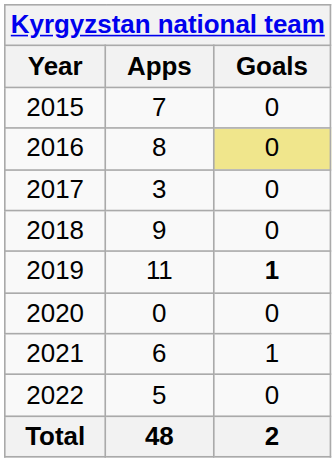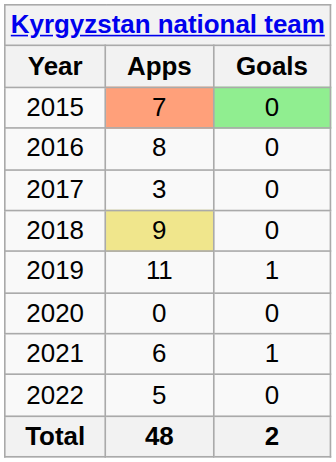(159, 107) no background -> (159, 107) lightsalmon background
(272, 107) no background -> (272, 107) lightgreen background
(272, 148) khaki background -> (272, 148) no background
(159, 230) no background -> (159, 230) khaki background
(272, 271) bold -> (272, 271) normal
